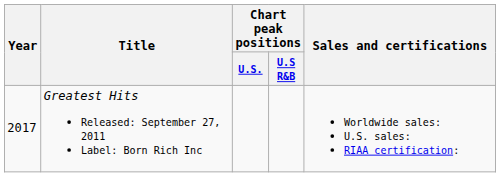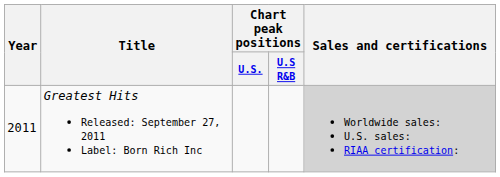(22, 129) 2017 -> (22, 129) 2011
(400, 136) no background -> (400, 136) lightgrey background
